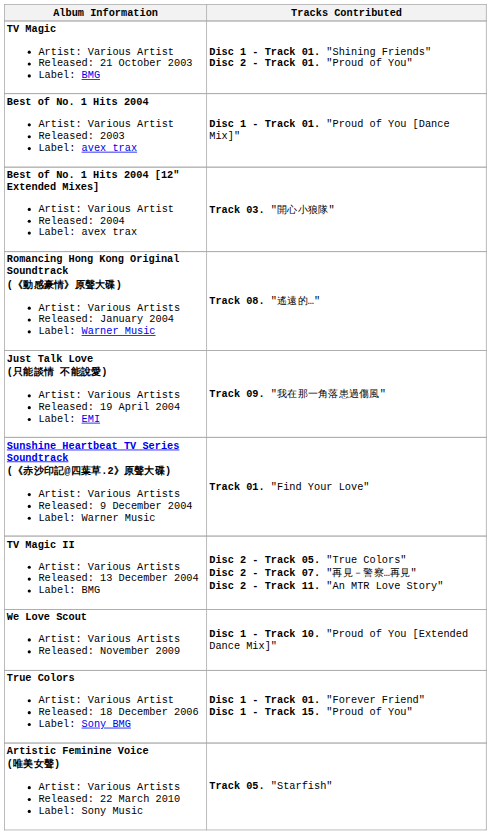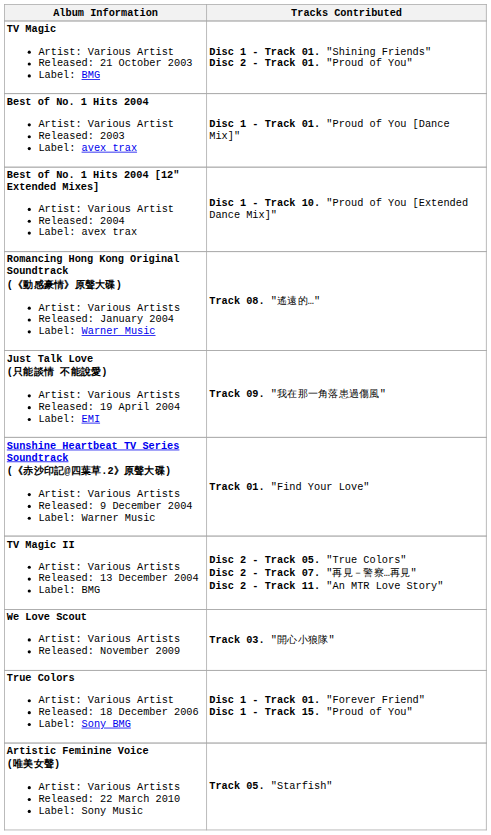(272, 210) Track 03. "開心小狼隊" -> (339, 209) Disc 1 - Track 10. "Proud of You [Extended Dance Mix]"
(339, 640) Disc 1 - Track 10. "Proud of You [Extended Dance Mix]" -> (272, 640) Track 03. "開心小狼隊"
